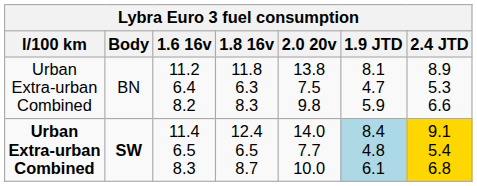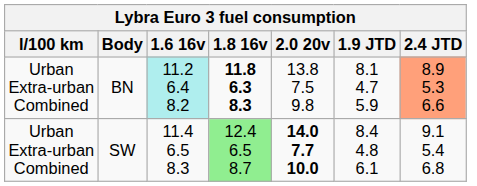(184, 88) no background -> (178, 88) paleturquoise background
(247, 88) normal -> (240, 88) bold
(439, 88) no background -> (433, 88) lightsalmon background
(54, 150) bold -> (51, 150) normal
(129, 150) bold -> (122, 150) normal
(247, 150) no background -> (240, 150) lightgreen background
(309, 150) normal -> (303, 150) bold
(373, 150) lightblue background -> (367, 150) no background
(439, 150) gold background -> (433, 150) no background
